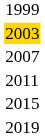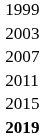(22, 33) gold background -> (22, 33) no background
(22, 127) normal -> (22, 127) bold
